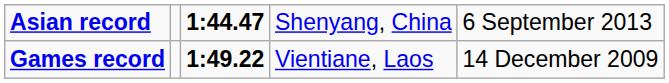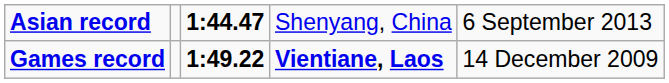(354, 59) normal -> (359, 59) bold
